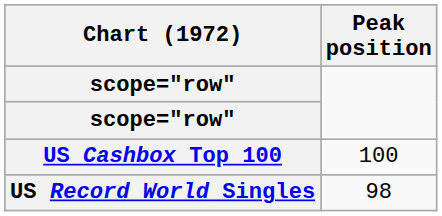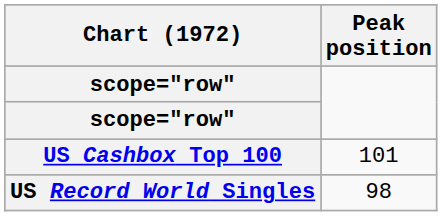(379, 156) 100 -> (379, 156) 101
